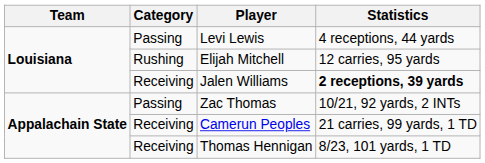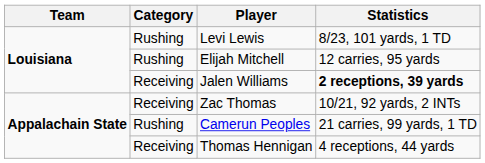(158, 37) Passing -> (158, 37) Rushing
(386, 37) 4 receptions, 44 yards -> (385, 37) 8/23, 101 yards, 1 TD
(158, 103) Passing -> (163, 103) Receiving
(163, 125) Receiving -> (158, 125) Rushing
(385, 147) 8/23, 101 yards, 1 TD -> (386, 147) 4 receptions, 44 yards
